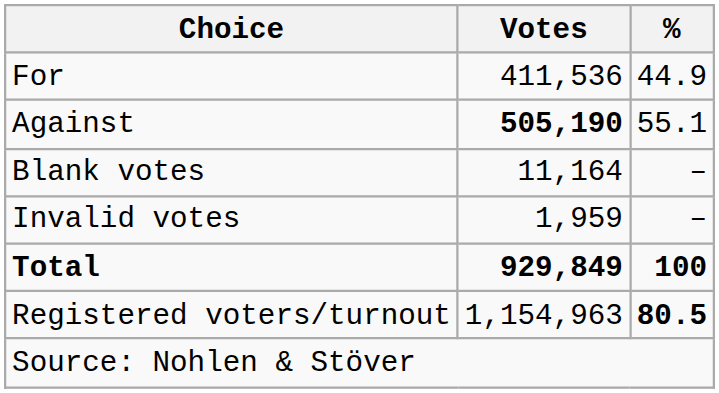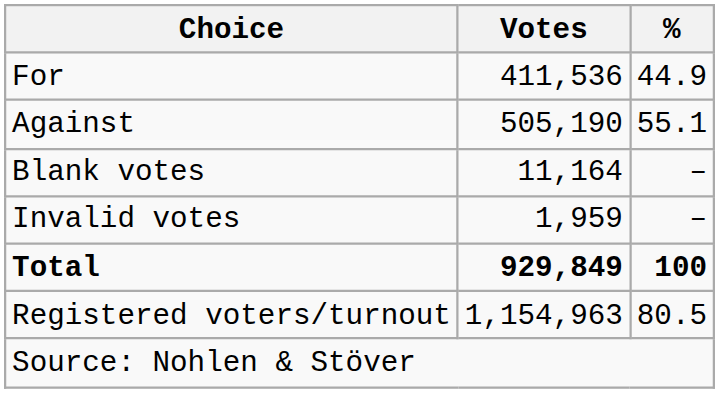(561, 124) bold -> (561, 124) normal
(672, 315) bold -> (672, 315) normal
